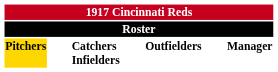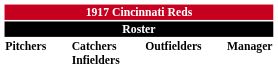(26, 46) gold background -> (26, 46) no background
